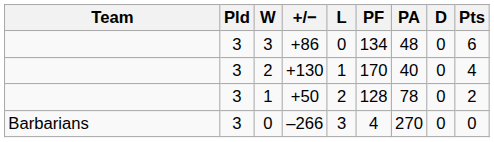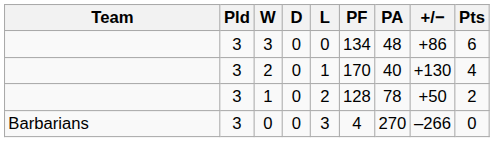columns swapped: (441, 17) <-> (305, 17)
